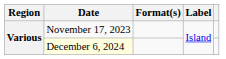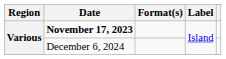(89, 29) normal -> (90, 29) bold
(85, 46) lightyellow background -> (85, 46) no background
